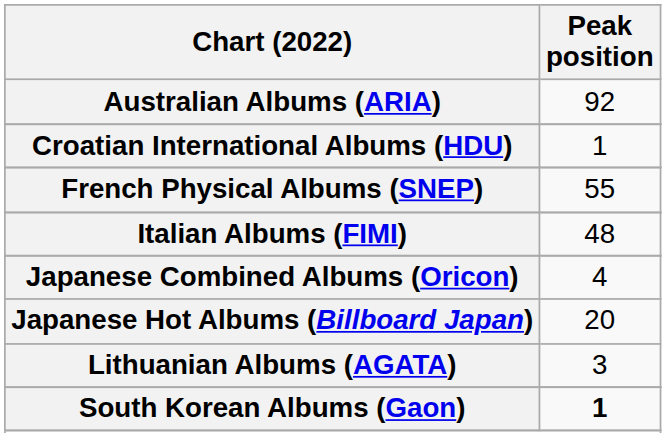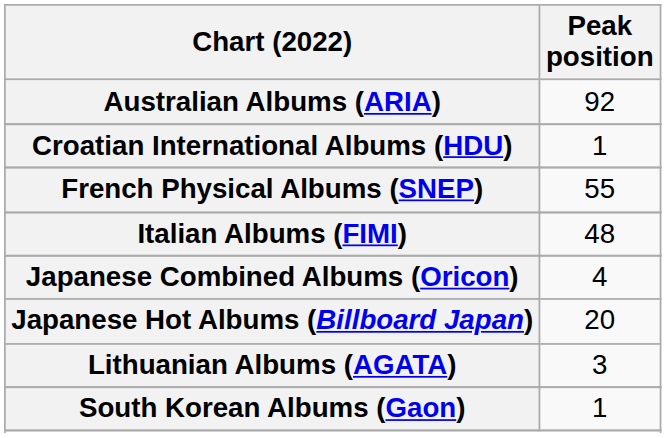(600, 408) bold -> (600, 408) normal
